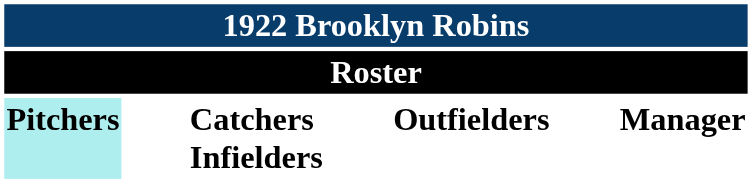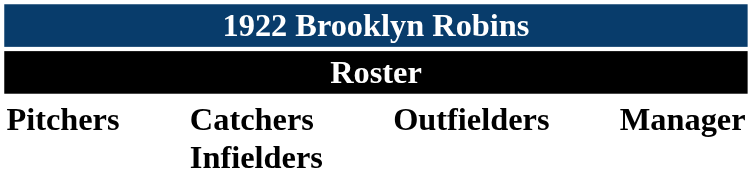(63, 118) paleturquoise background -> (63, 118) no background
